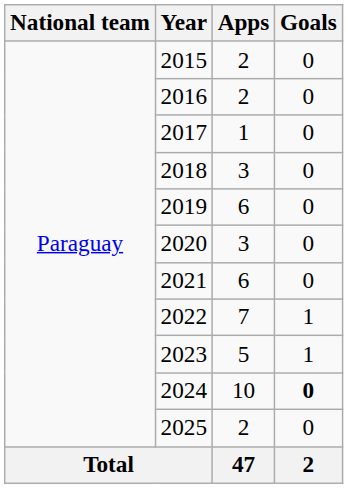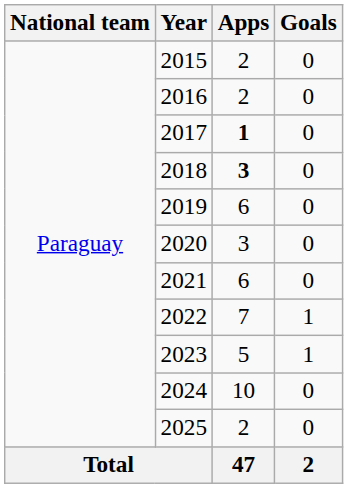(243, 133) normal -> (243, 133) bold
(243, 170) normal -> (243, 170) bold
(308, 390) bold -> (308, 390) normal
